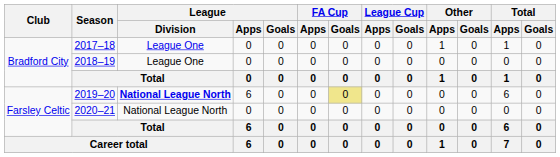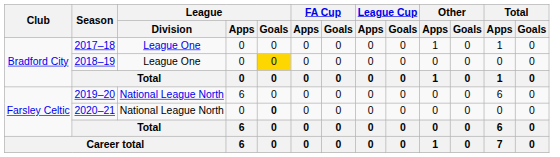(281, 62) no background -> (274, 62) gold background
(175, 95) bold -> (172, 95) normal
(345, 95) khaki background -> (338, 95) no background
(281, 111) normal -> (274, 111) bold
